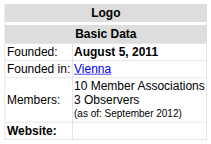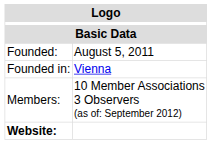(116, 52) bold -> (114, 52) normal
